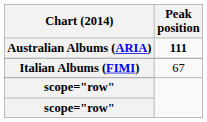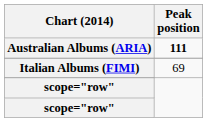(178, 68) 67 -> (178, 68) 69
